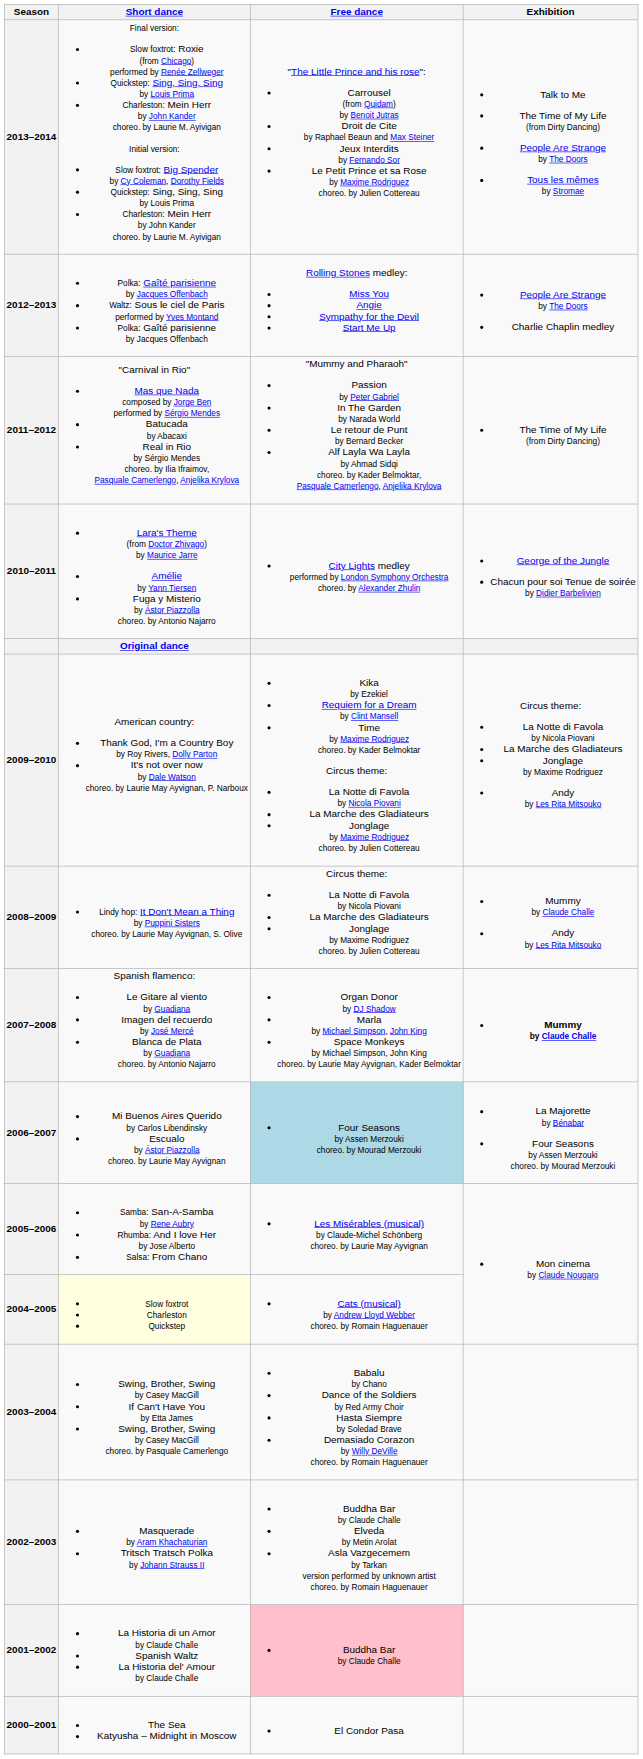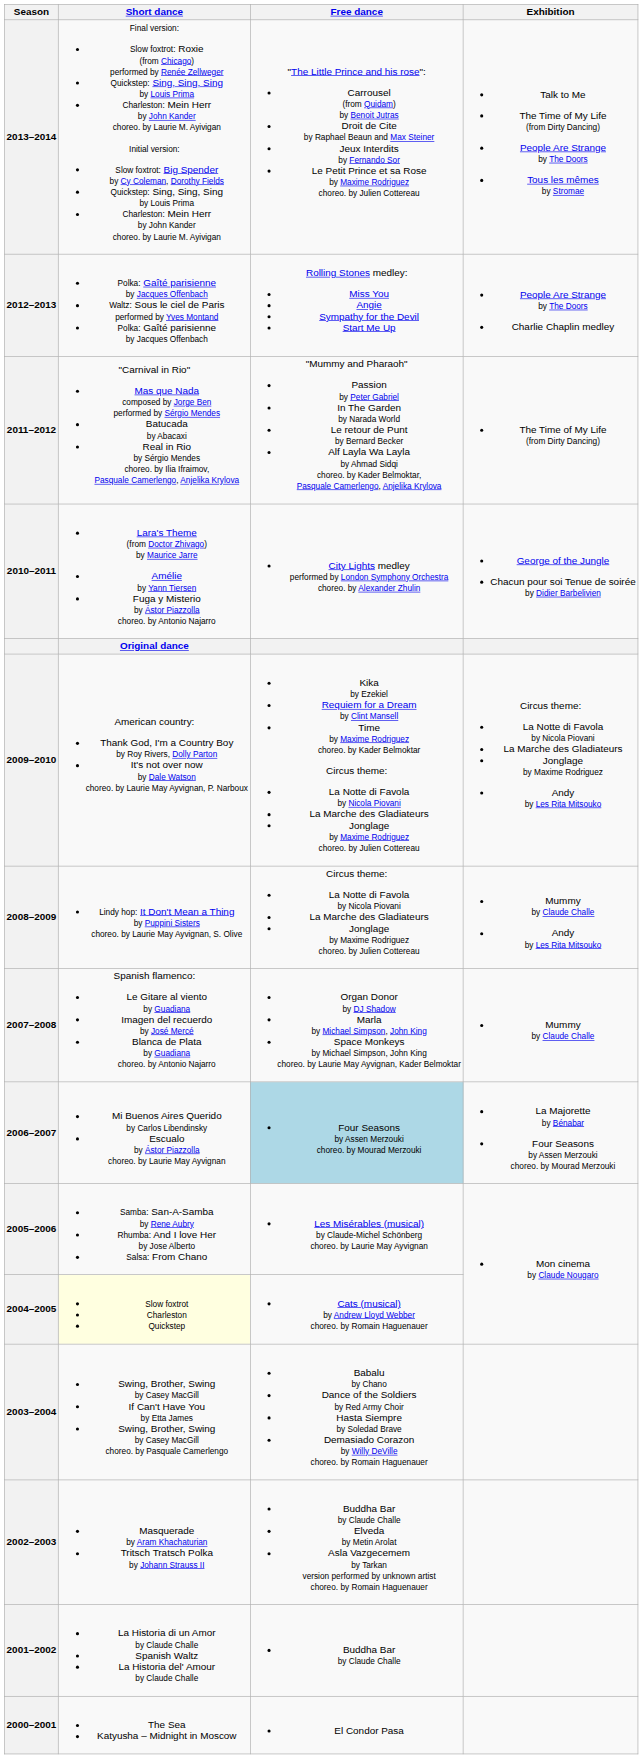(551, 1031) bold -> (551, 1031) normal
(357, 1656) pink background -> (357, 1656) no background
